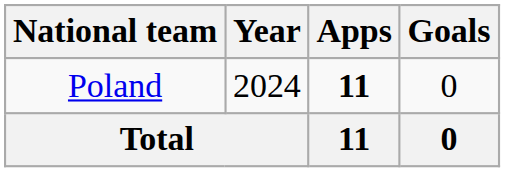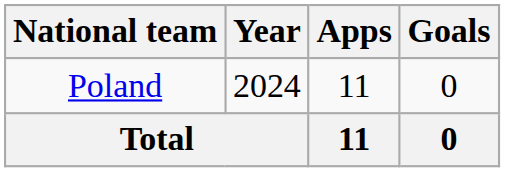(354, 85) bold -> (354, 85) normal
